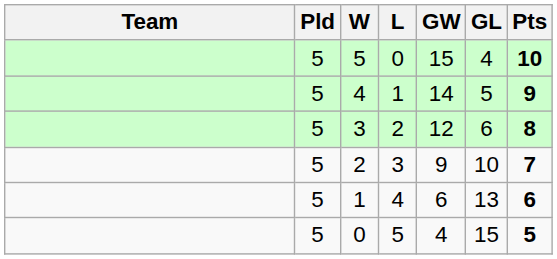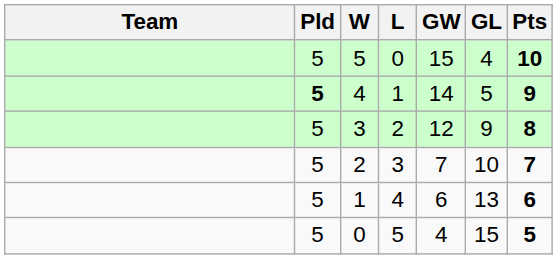(318, 93) normal -> (318, 93) bold
(486, 128) 6 -> (486, 128) 9
(441, 164) 9 -> (441, 164) 7
